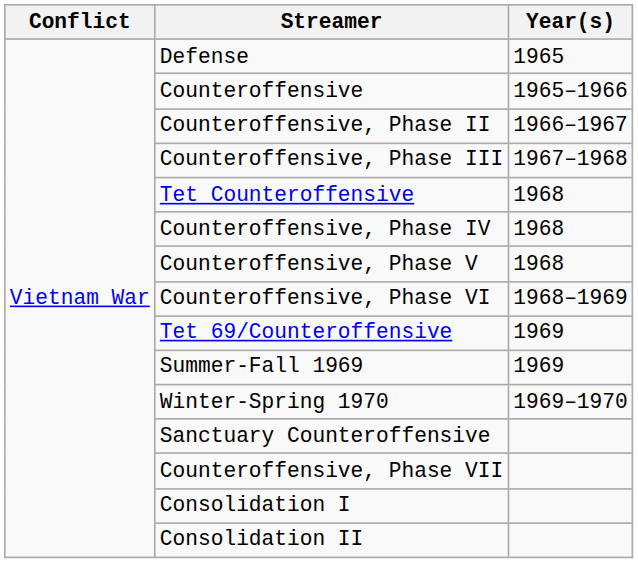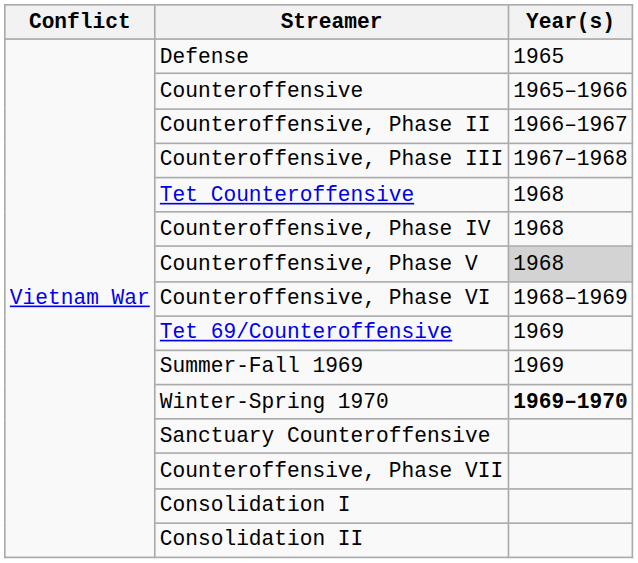(539, 264) no background -> (539, 264) lightgrey background
(571, 402) normal -> (571, 402) bold
